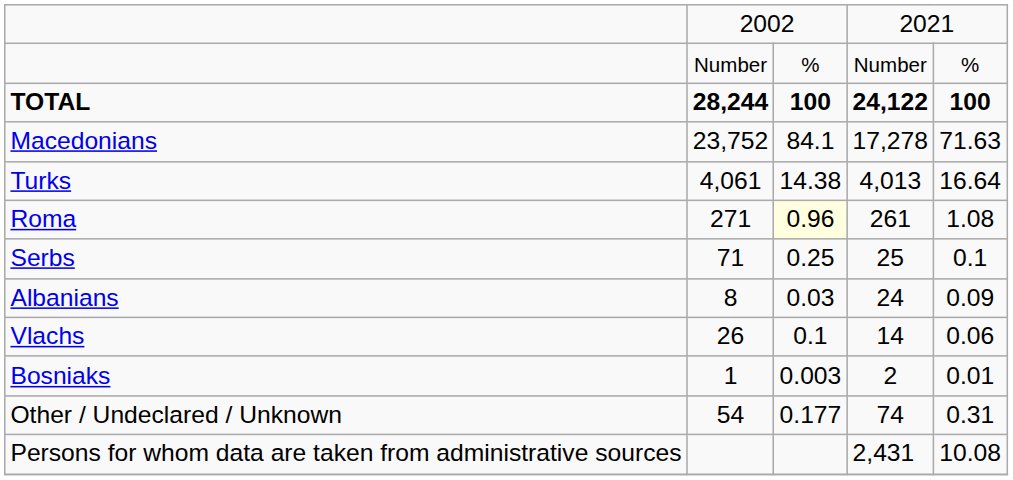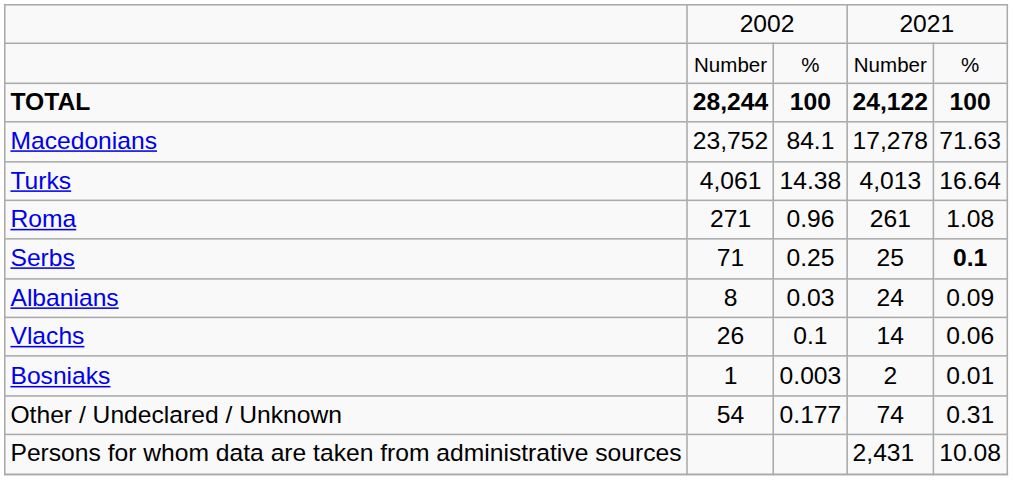(810, 219) lightyellow background -> (810, 219) no background
(970, 258) normal -> (970, 258) bold
